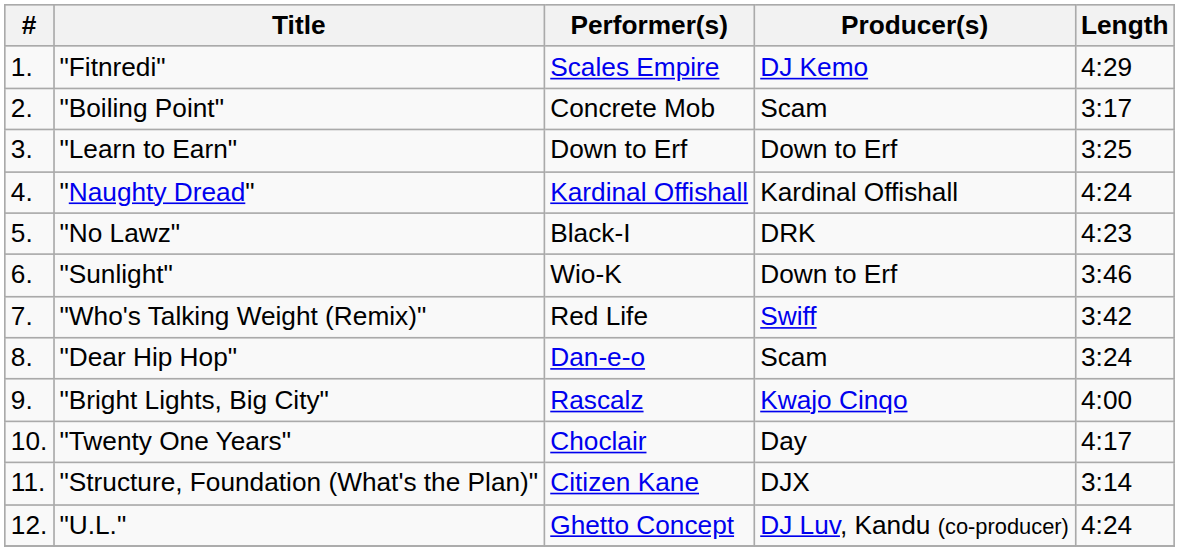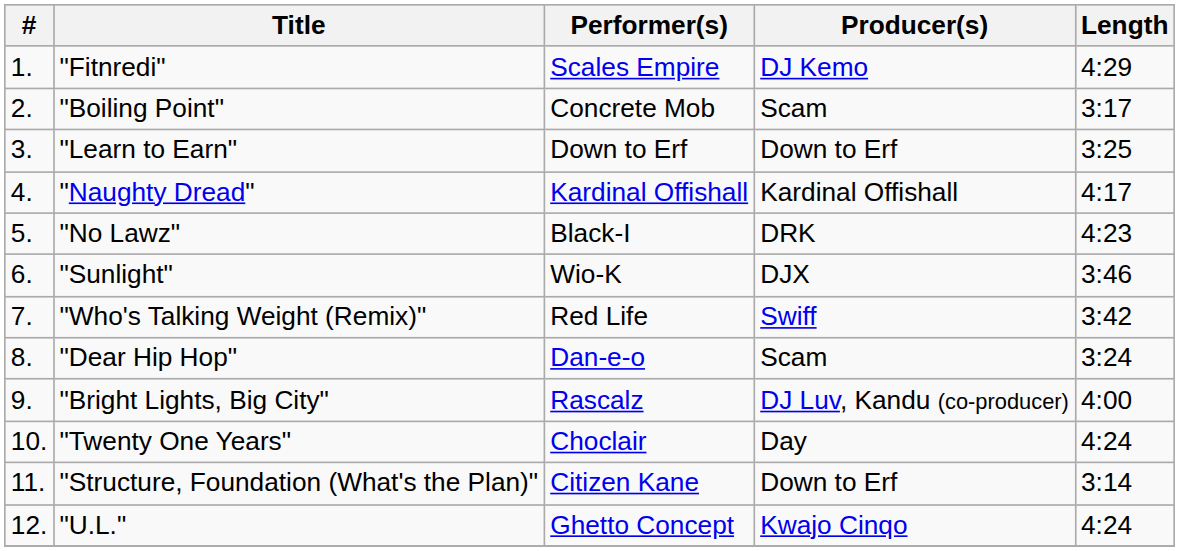(1107, 191) 4:24 -> (1107, 191) 4:17
(829, 274) Down to Erf -> (785, 274) DJX
(834, 399) Kwajo Cinqo -> (915, 399) DJ Luv, Kandu (co-producer)
(1107, 441) 4:17 -> (1107, 441) 4:24
(785, 483) DJX -> (829, 483) Down to Erf
(915, 524) DJ Luv, Kandu (co-producer) -> (834, 524) Kwajo Cinqo
